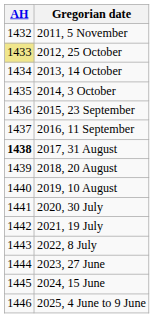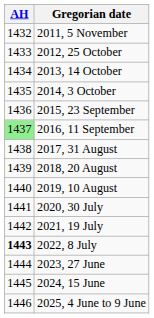(19, 52) khaki background -> (19, 52) no background
(19, 129) no background -> (19, 129) lightgreen background
(19, 149) bold -> (19, 149) normal
(19, 245) normal -> (19, 245) bold
